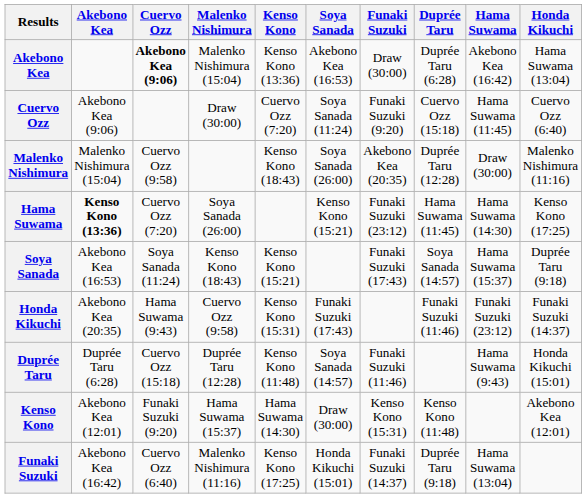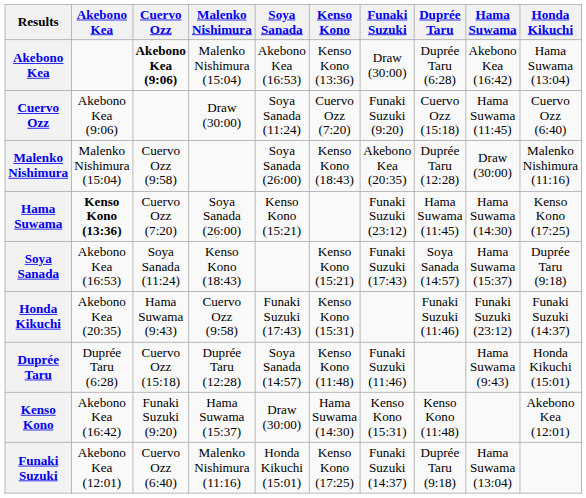columns swapped: (280, 22) <-> (333, 22)
(102, 417) Akebono Kea (12:01) -> (102, 417) Akebono Kea (16:42)
(102, 467) Akebono Kea (16:42) -> (102, 467) Akebono Kea (12:01)
